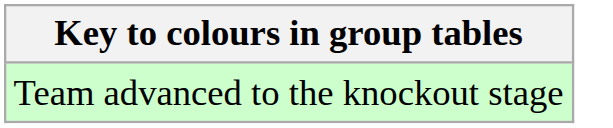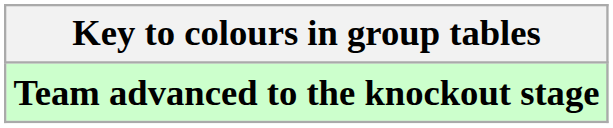(289, 91) normal -> (307, 91) bold
